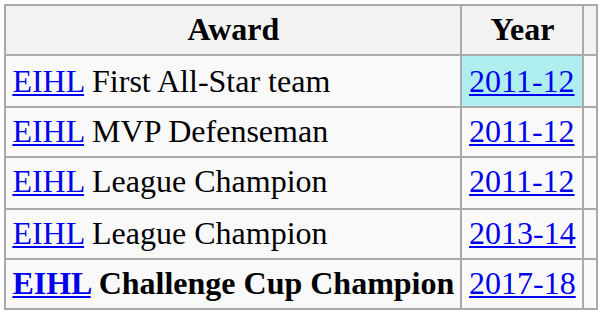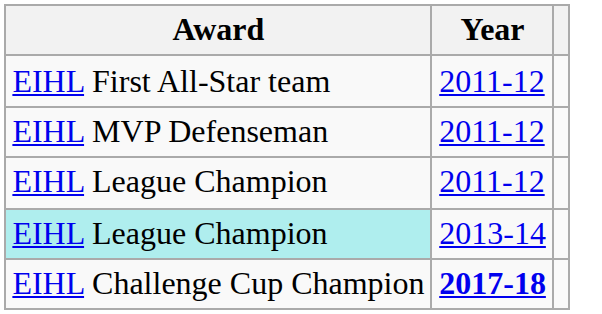(522, 80) paleturquoise background -> (492, 80) no background
(170, 232) no background -> (170, 232) paleturquoise background
(233, 283) bold -> (218, 283) normal
(522, 283) normal -> (493, 283) bold
